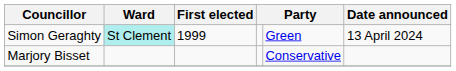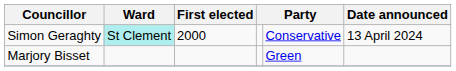(192, 35) 1999 -> (192, 35) 2000
(283, 35) Green -> (303, 35) Conservative
(303, 55) Conservative -> (283, 55) Green
